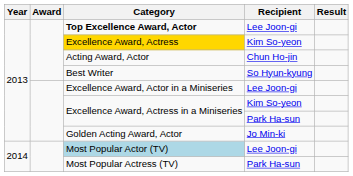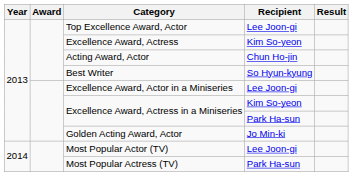(131, 27) bold -> (126, 27) normal
(122, 42) gold background -> (122, 42) no background
(117, 149) lightblue background -> (117, 149) no background
